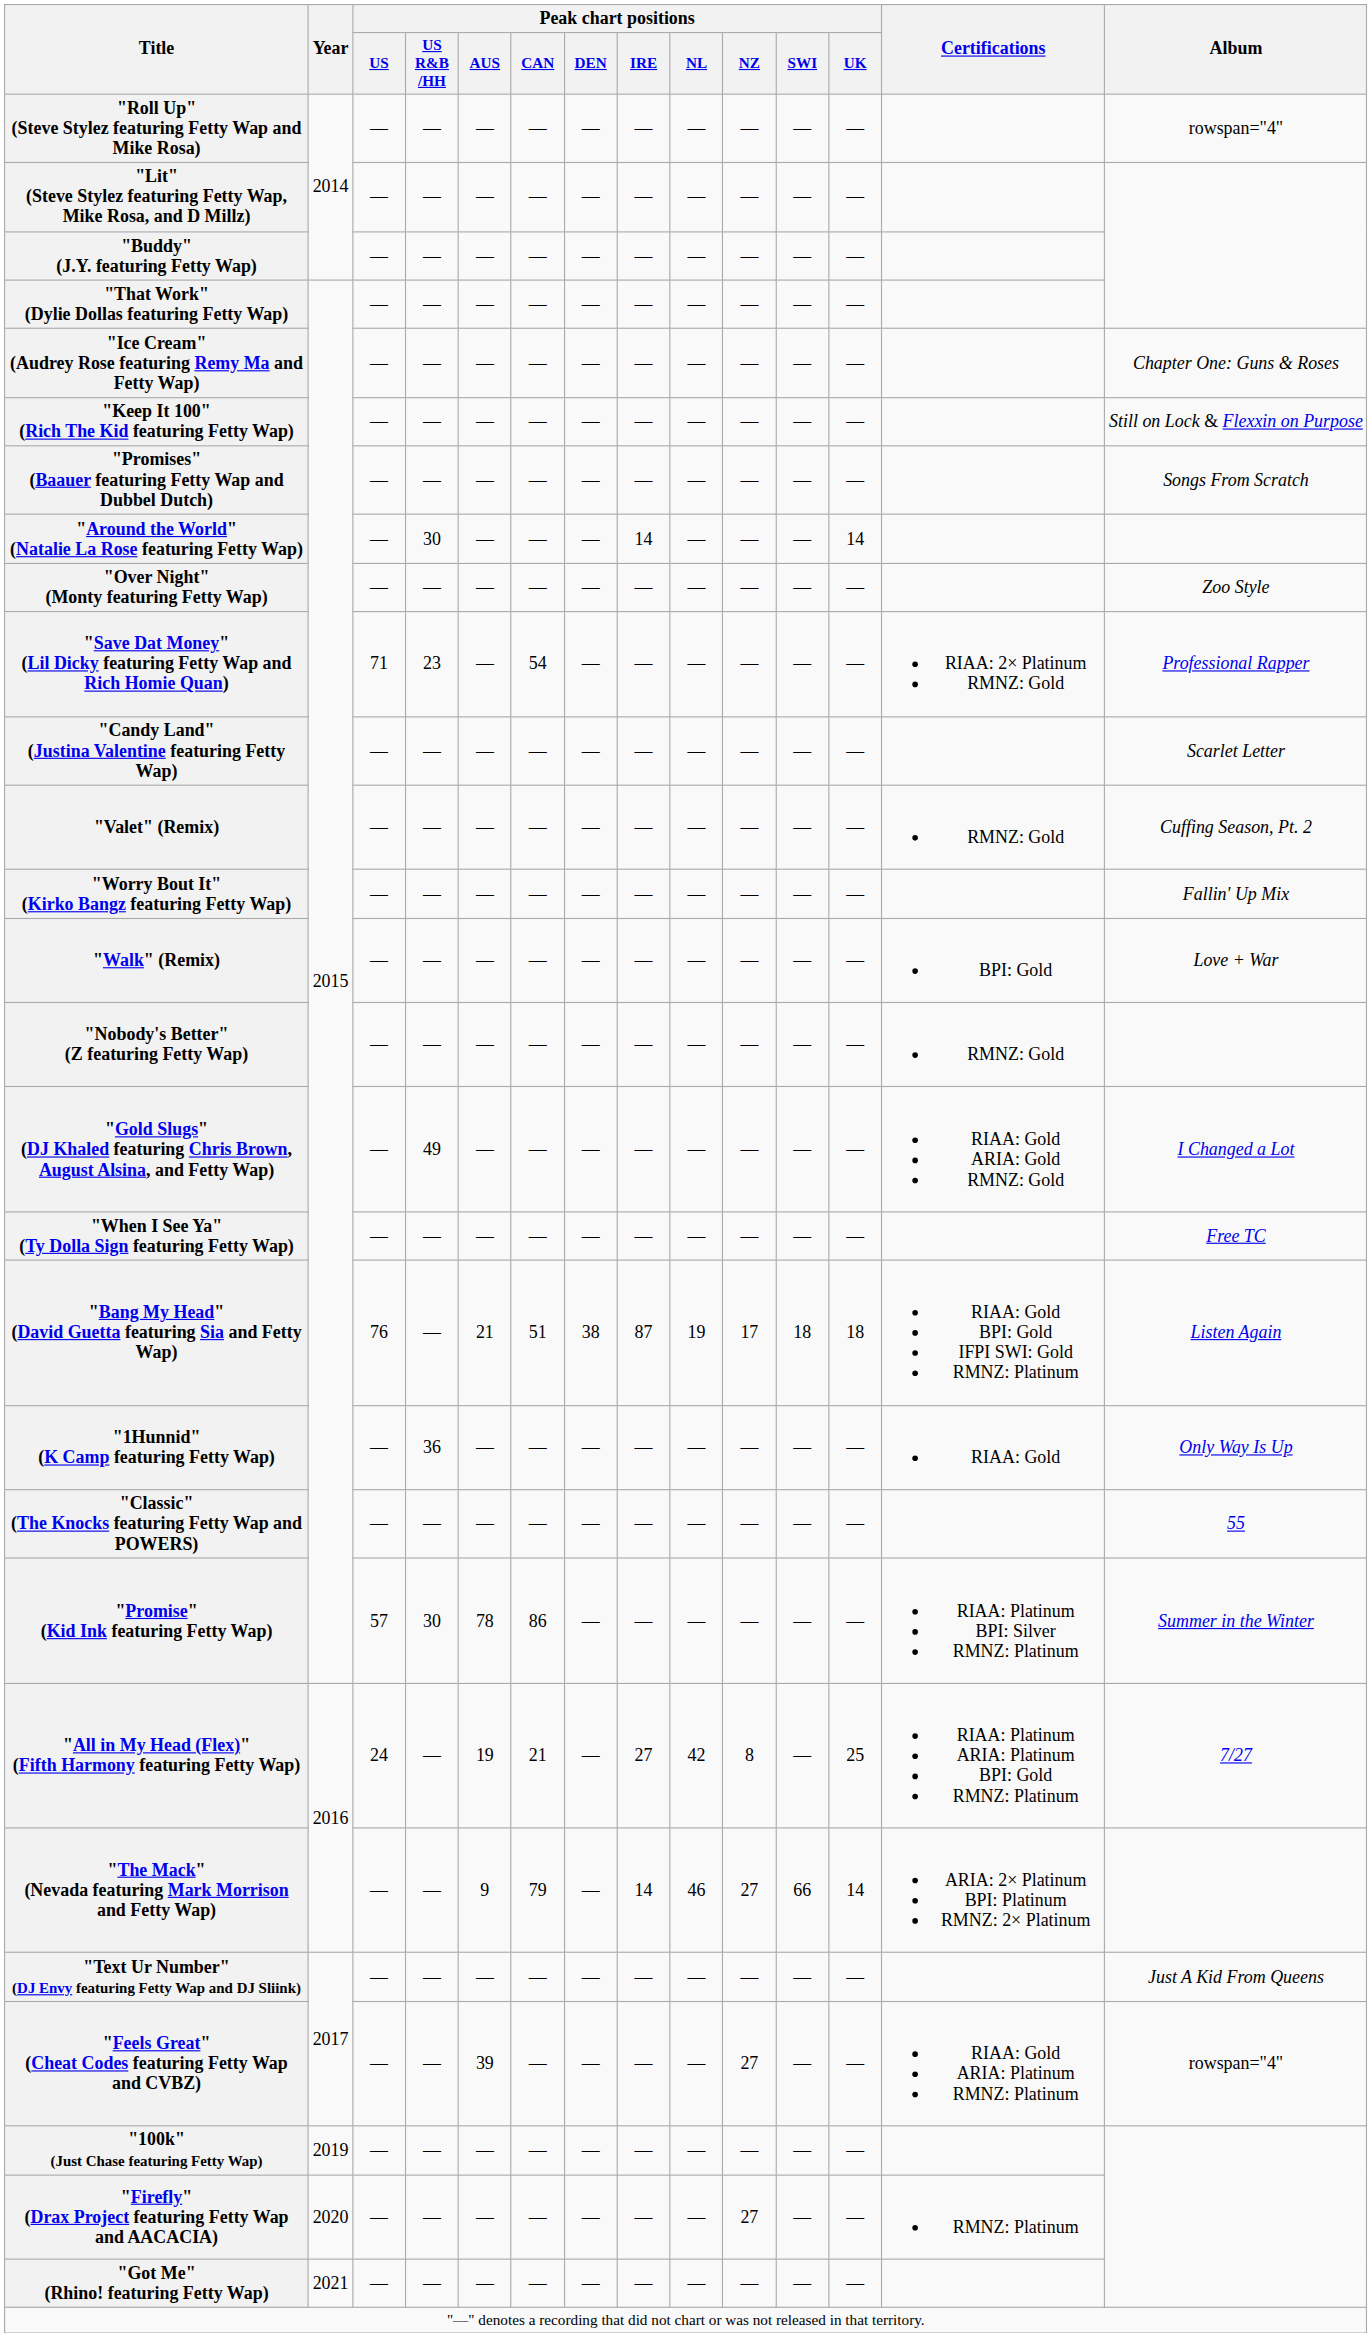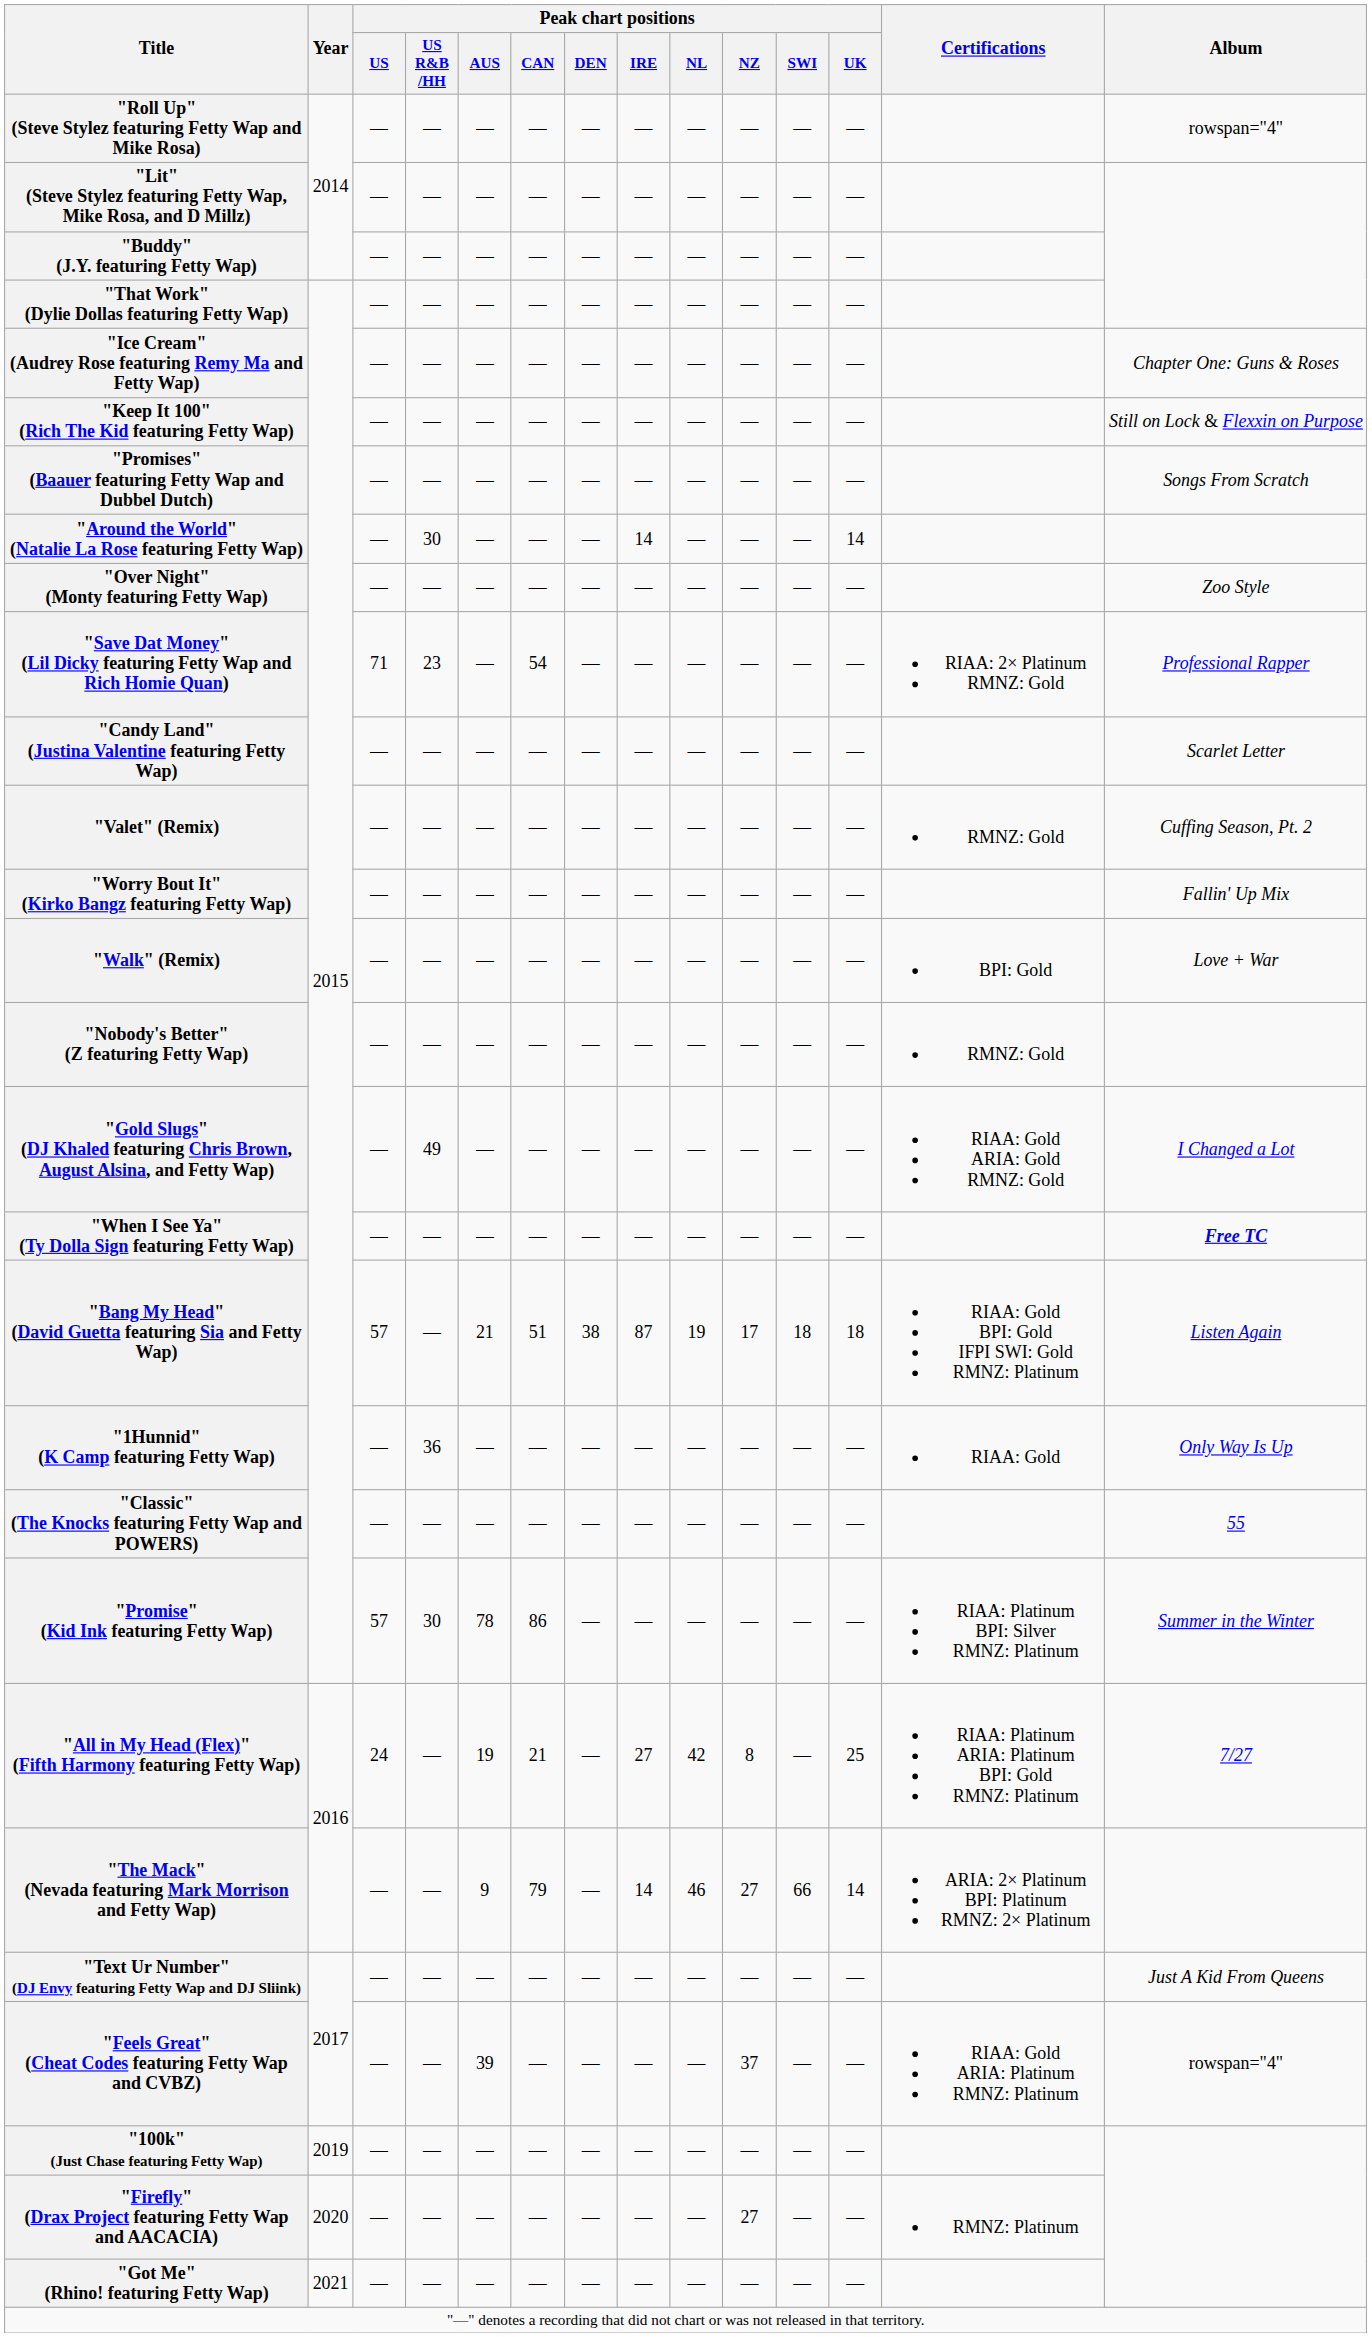(1236, 1235) normal -> (1236, 1235) bold
(379, 1332) 76 -> (379, 1332) 57
(749, 2063) 27 -> (749, 2063) 37
